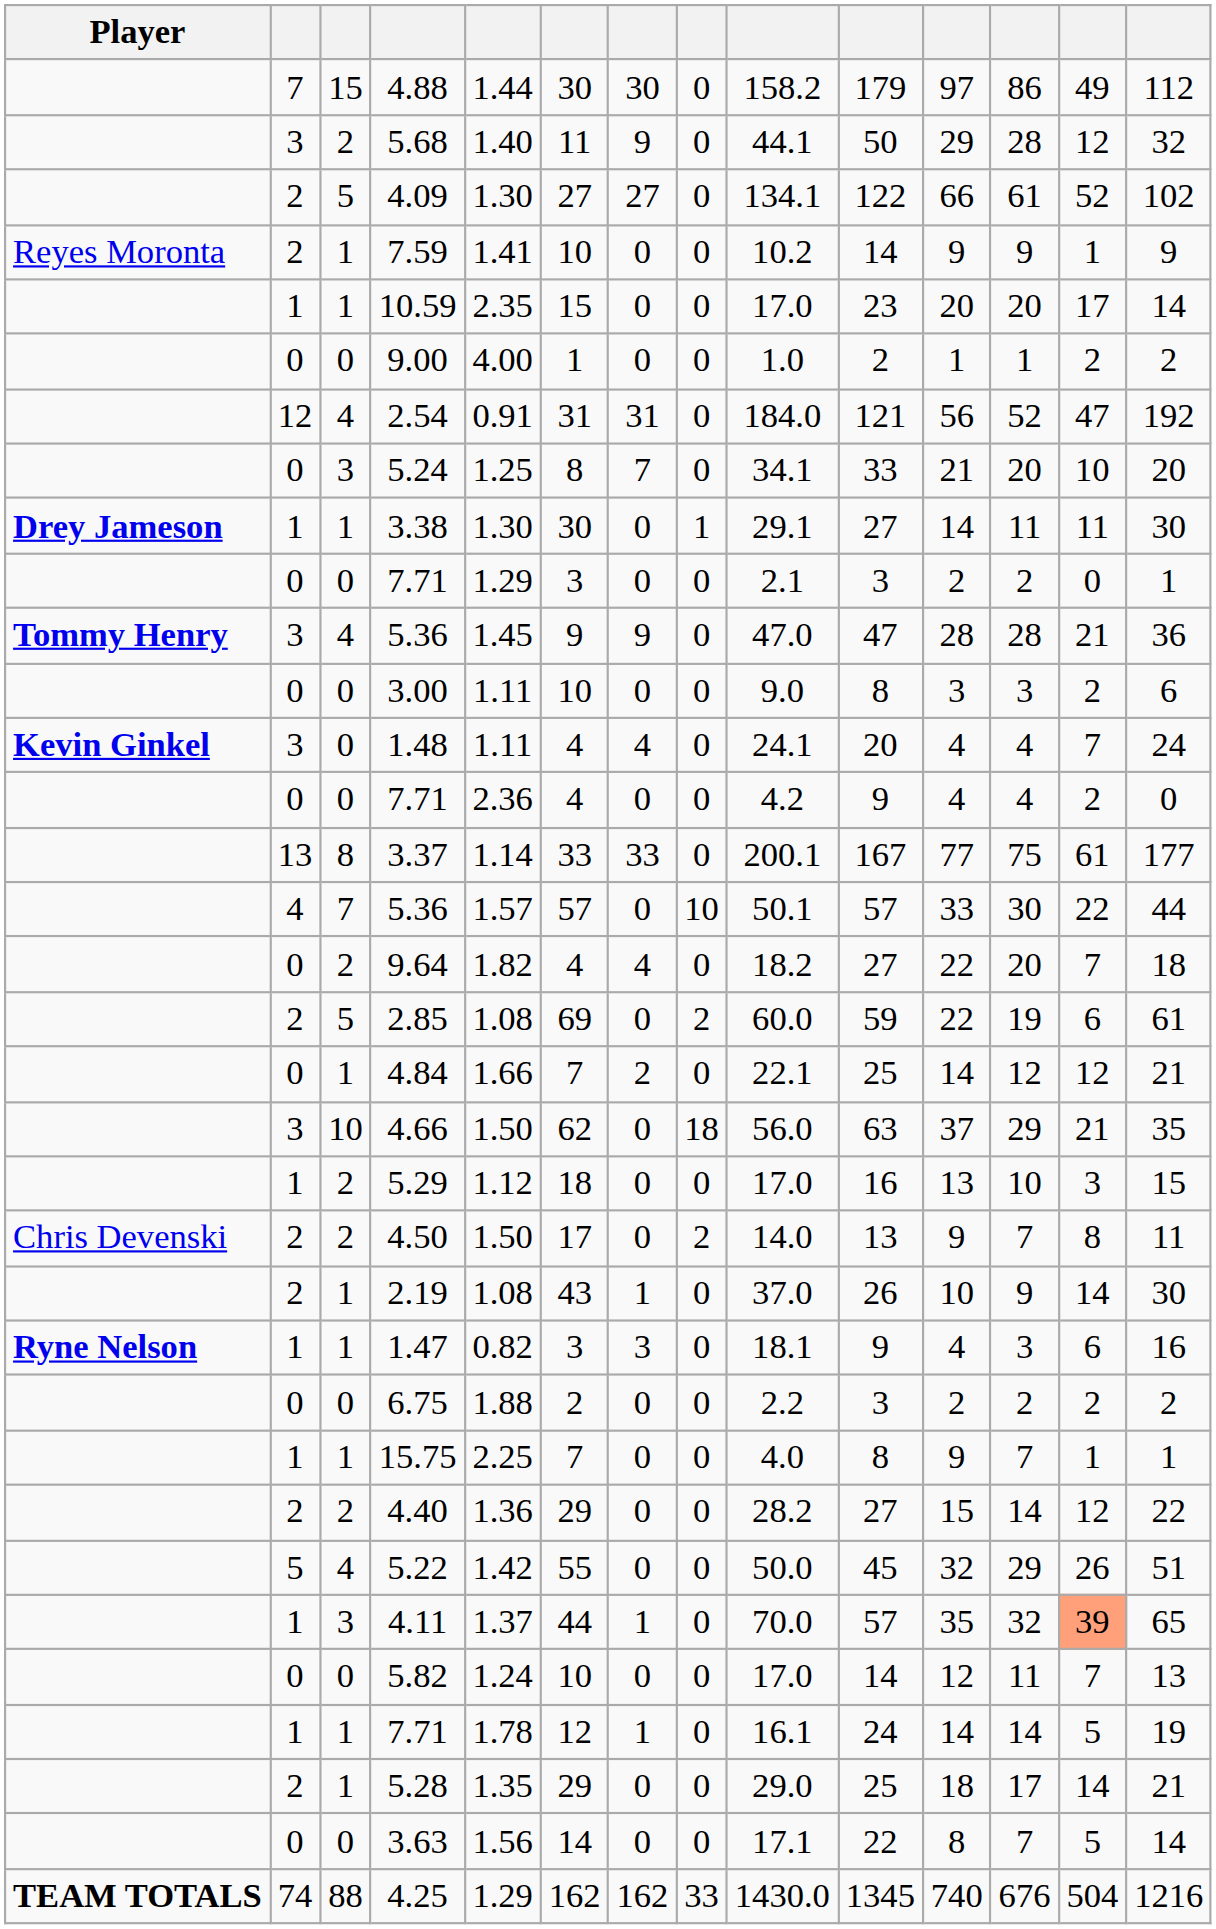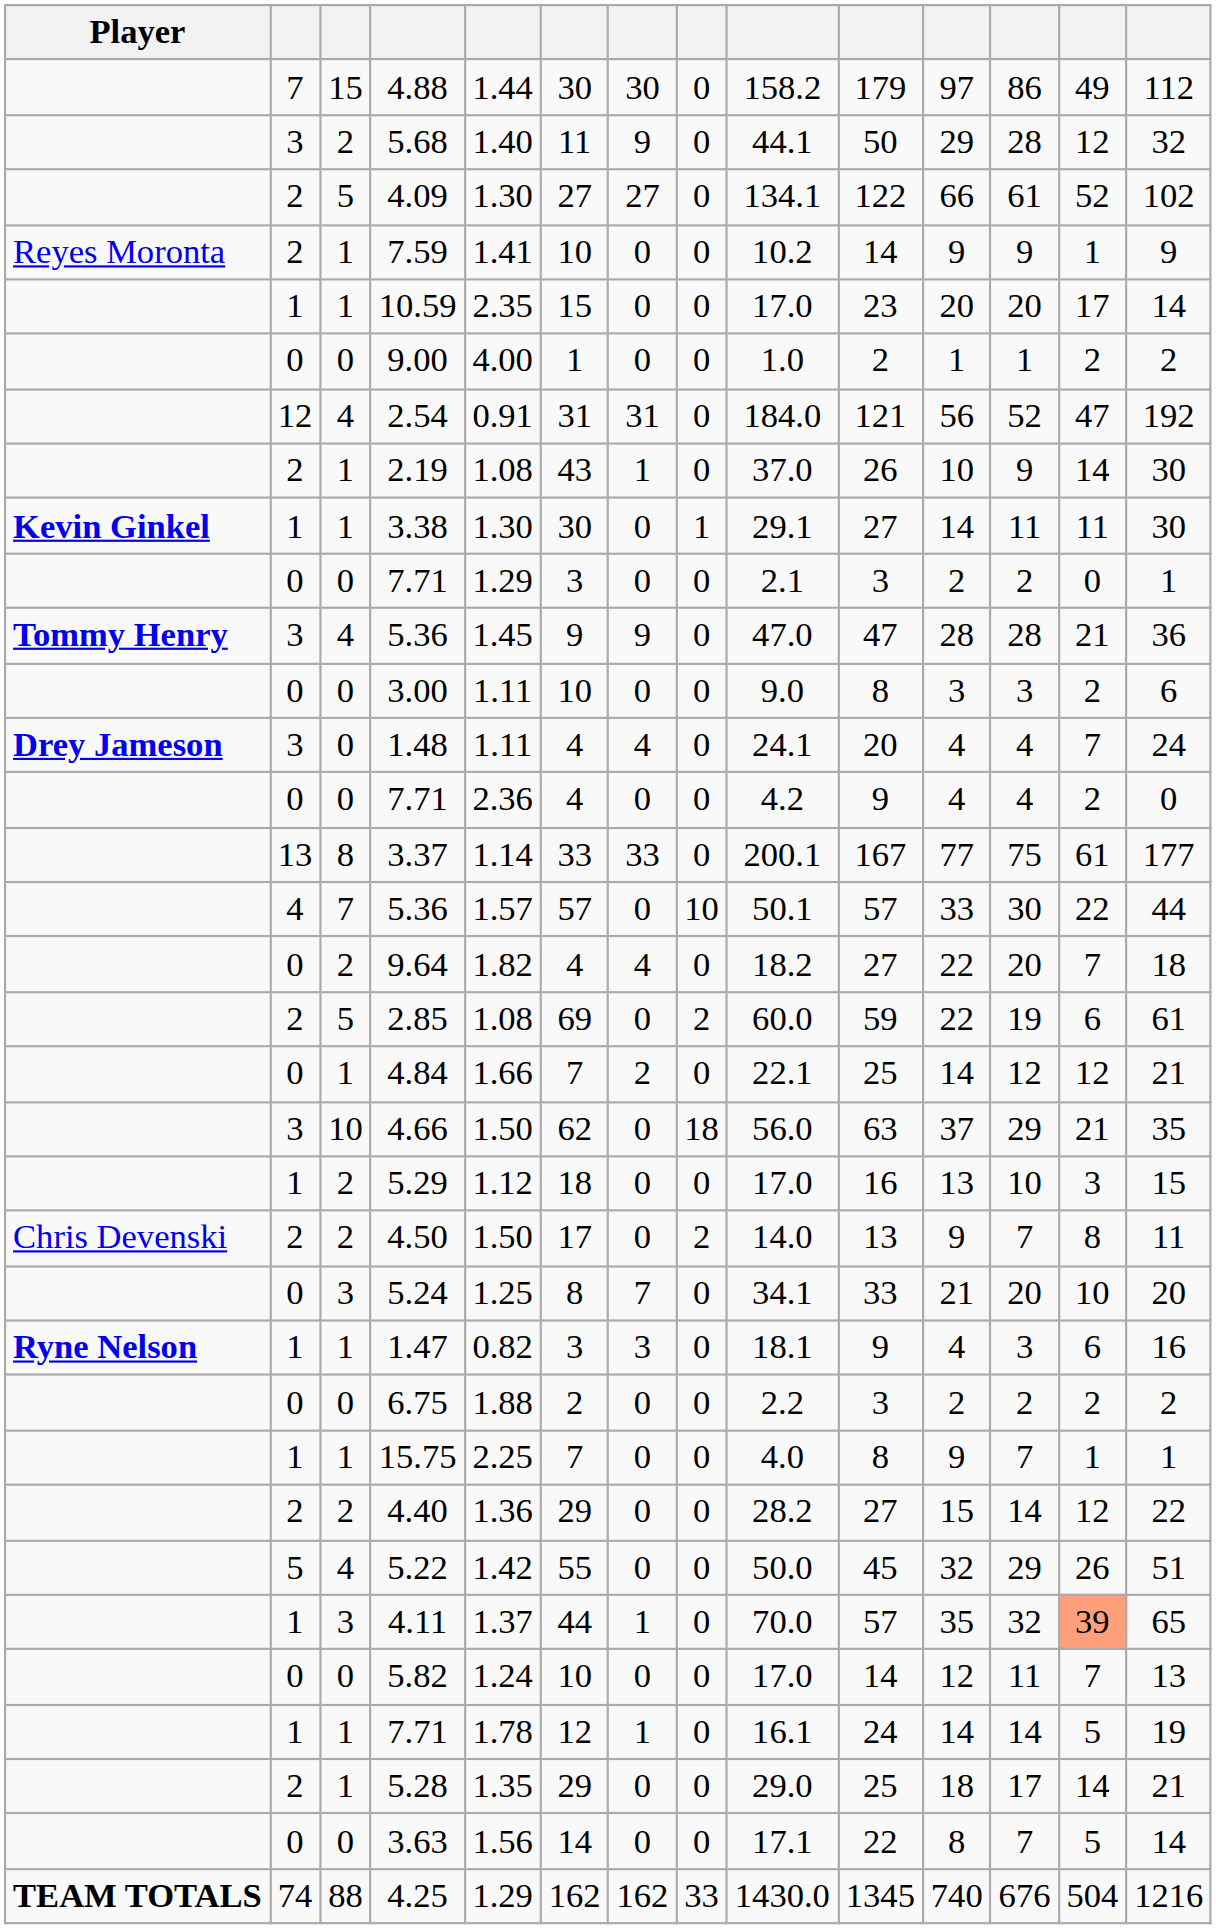rows swapped: (345, 470) <-> (345, 1292)
(118, 525) Drey Jameson -> (111, 525) Kevin Ginkel
(111, 744) Kevin Ginkel -> (118, 744) Drey Jameson
